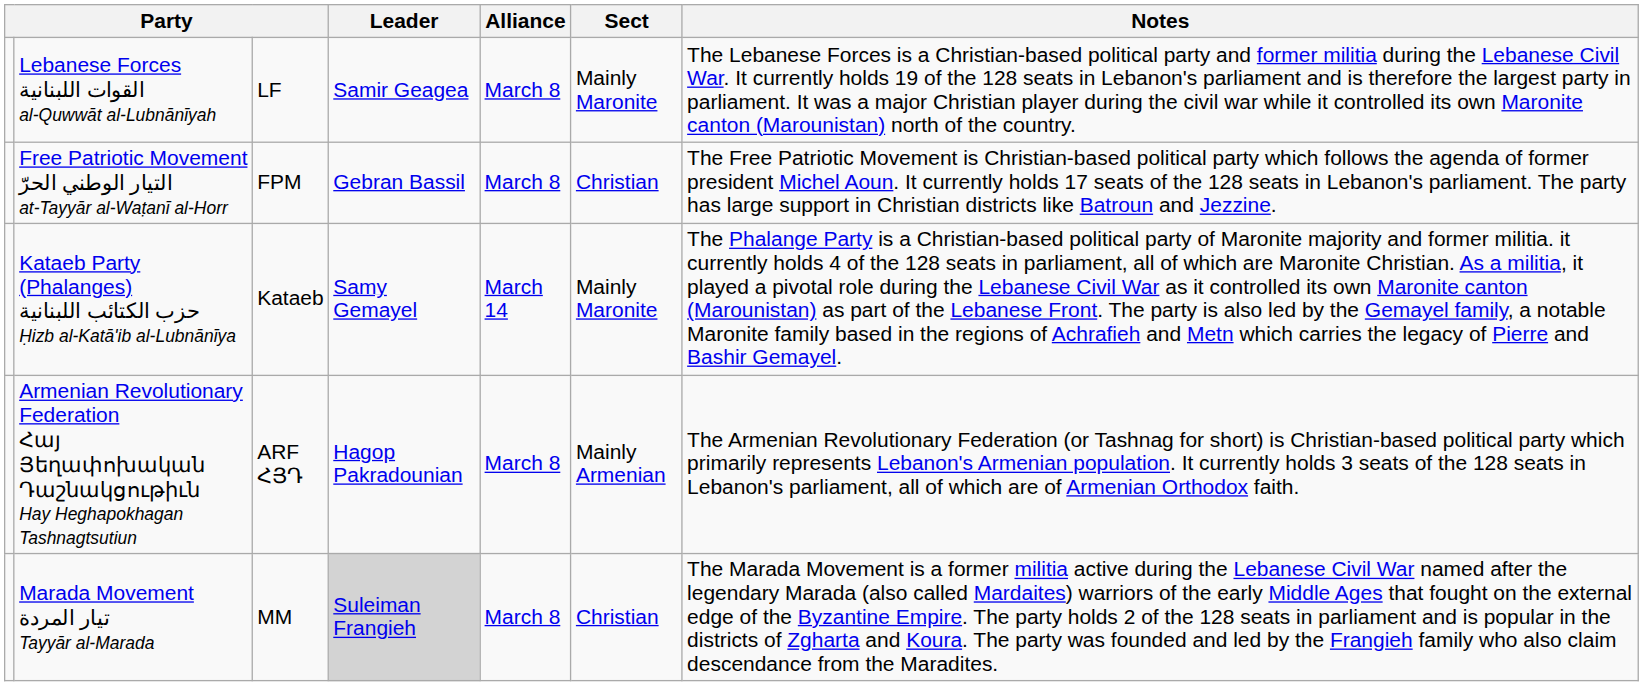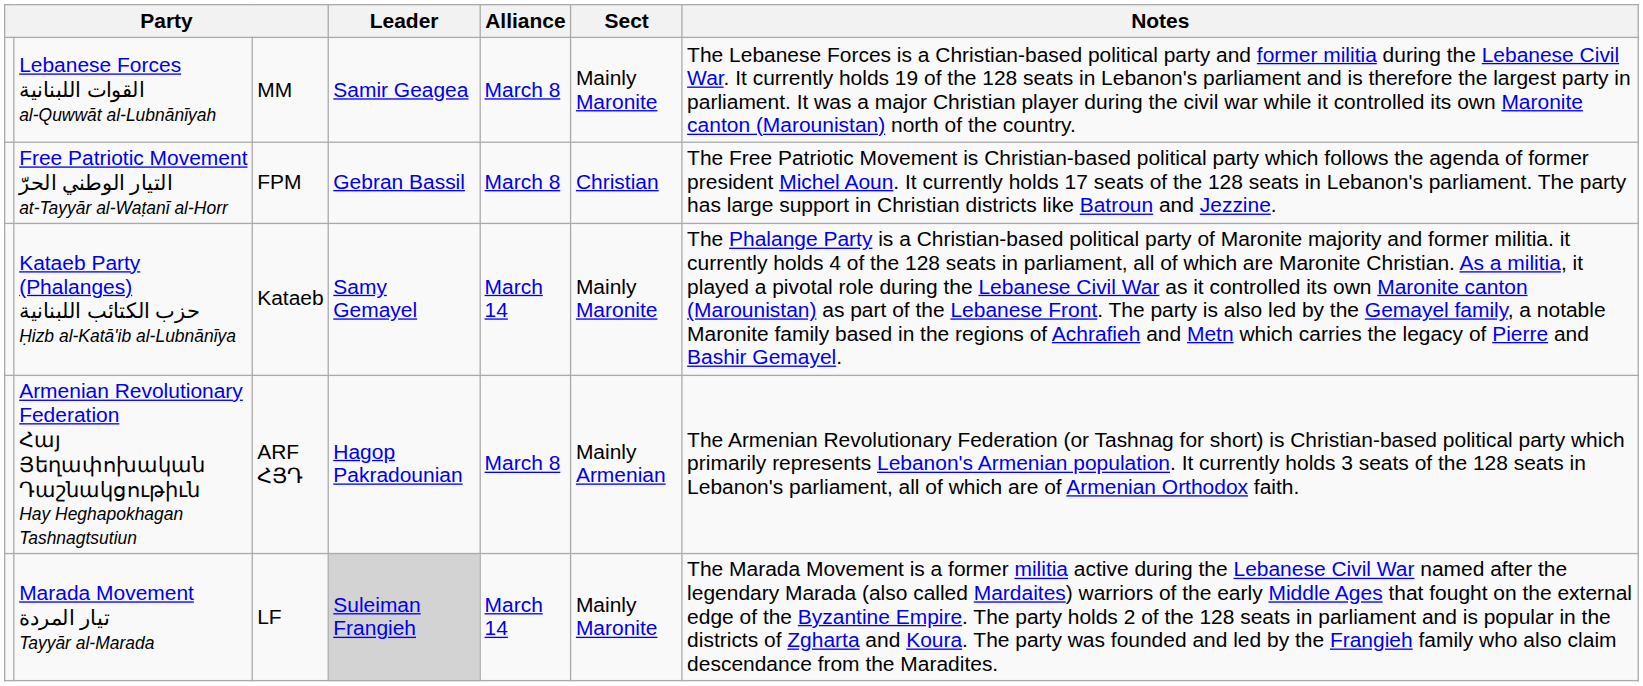(269, 89) LF -> (275, 89) MM
(275, 617) MM -> (269, 617) LF
(522, 617) March 8 -> (514, 617) March 14
(617, 617) Christian -> (617, 617) Mainly Maronite
